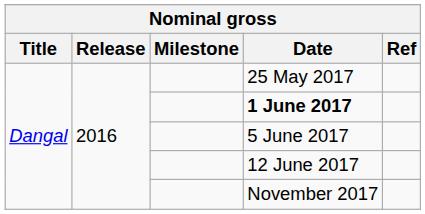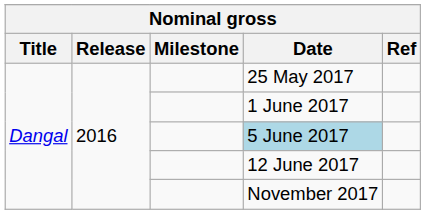(300, 106) bold -> (298, 106) normal
(298, 135) no background -> (298, 135) lightblue background
